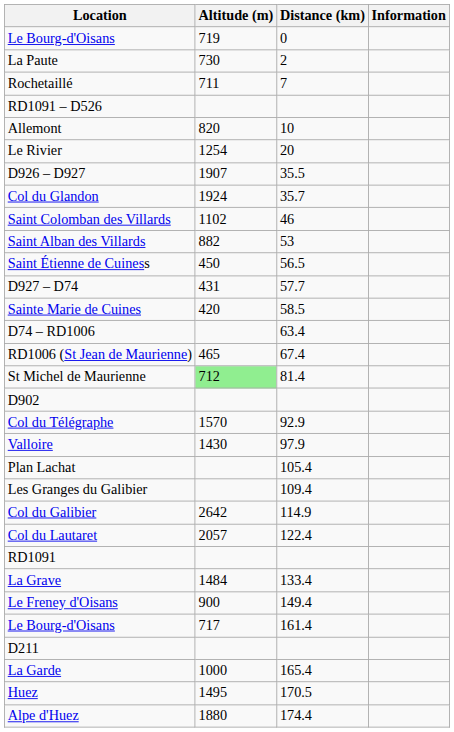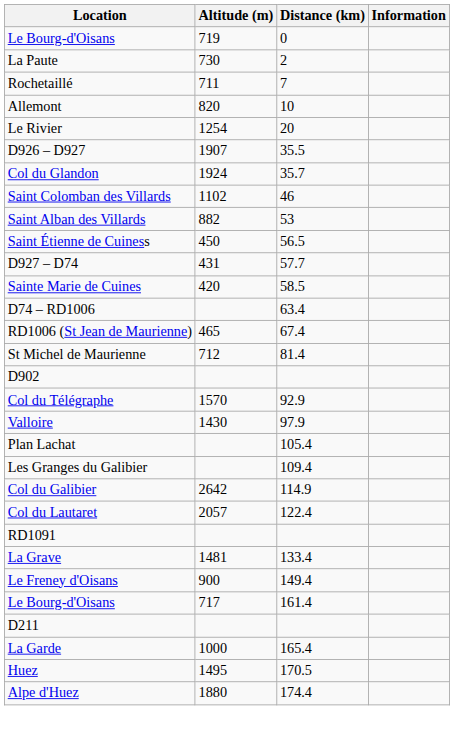- row: (55, 106)
(209, 377) lightgreen background -> (209, 354) no background
(213, 580) 1484 -> (213, 557) 1481
